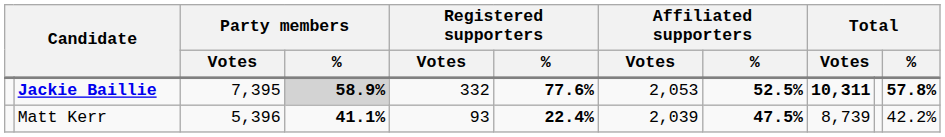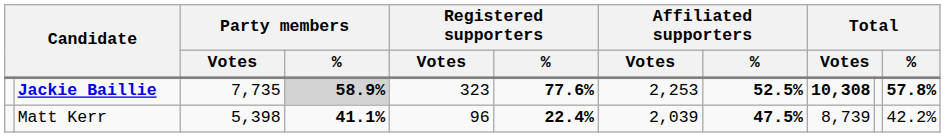(256, 92) 7,395 -> (256, 92) 7,735
(475, 92) 332 -> (475, 92) 323
(674, 92) 2,053 -> (674, 92) 2,253
(841, 92) 10,311 -> (841, 92) 10,308
(256, 119) 5,396 -> (256, 119) 5,398
(480, 119) 93 -> (480, 119) 96
